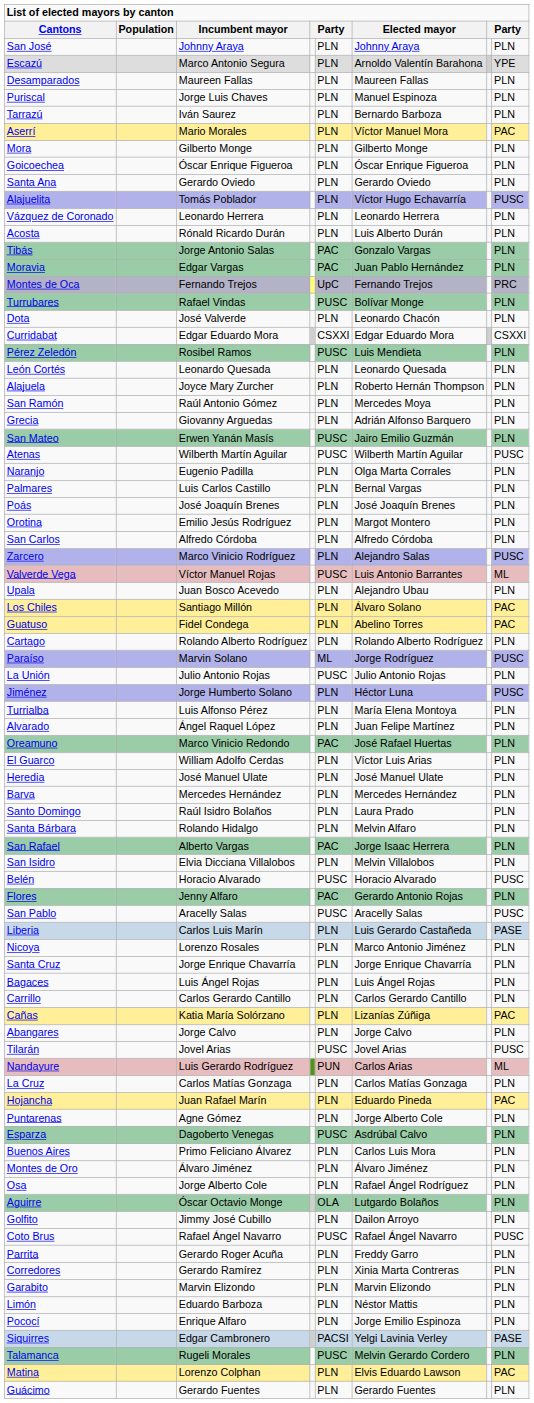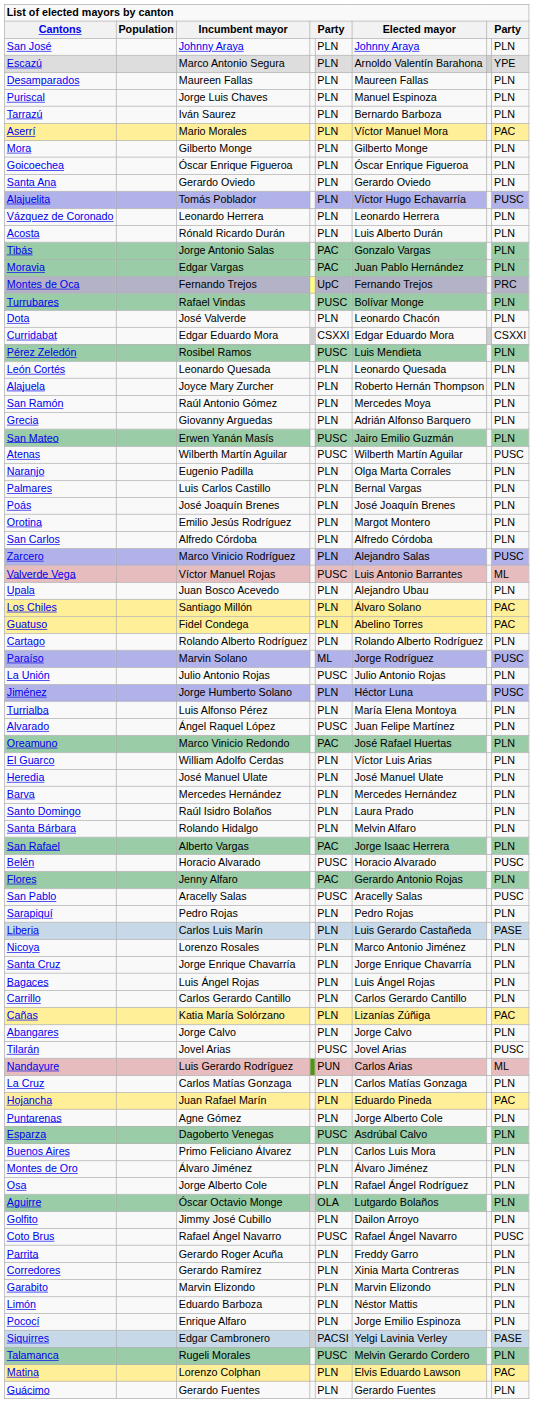(328, 727) PLN -> (332, 727) PUSC
- row: (31, 863)
+ row: (30, 914)
